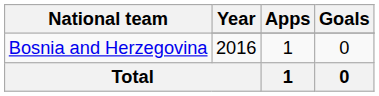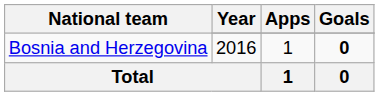(344, 47) normal -> (344, 47) bold
